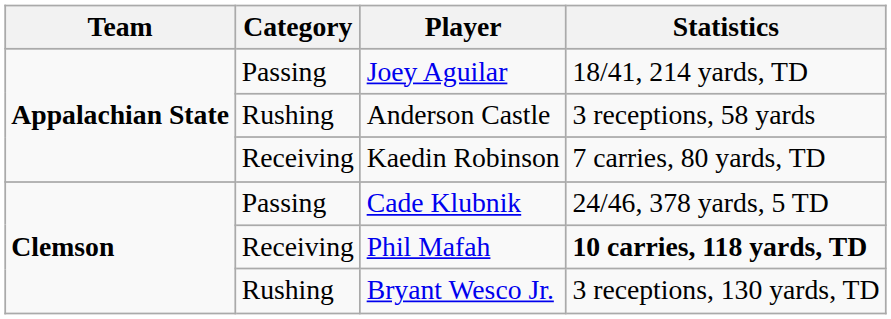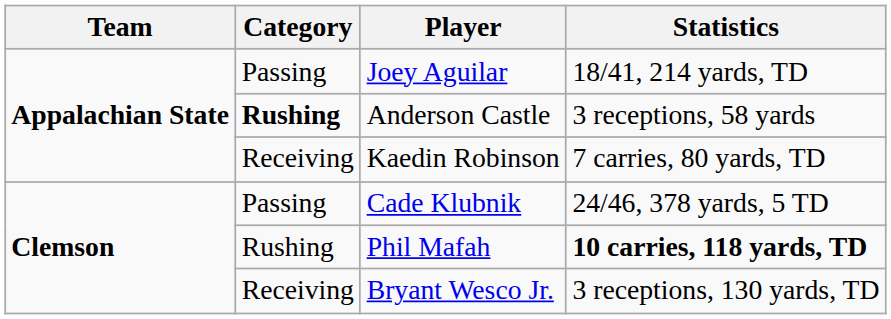(288, 114) normal -> (291, 114) bold
(298, 246) Receiving -> (288, 246) Rushing
(288, 290) Rushing -> (298, 290) Receiving
